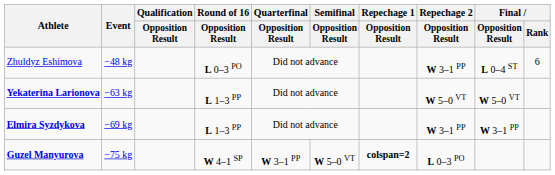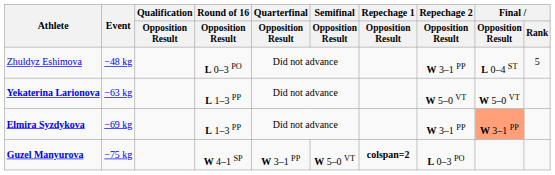(537, 63) 6 -> (537, 63) 5
(499, 130) no background -> (499, 130) lightsalmon background
